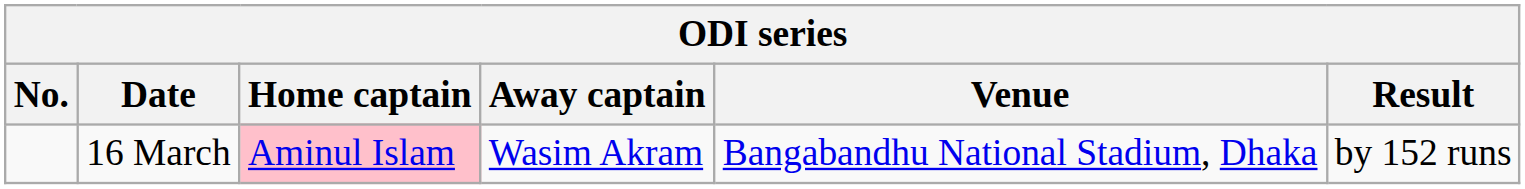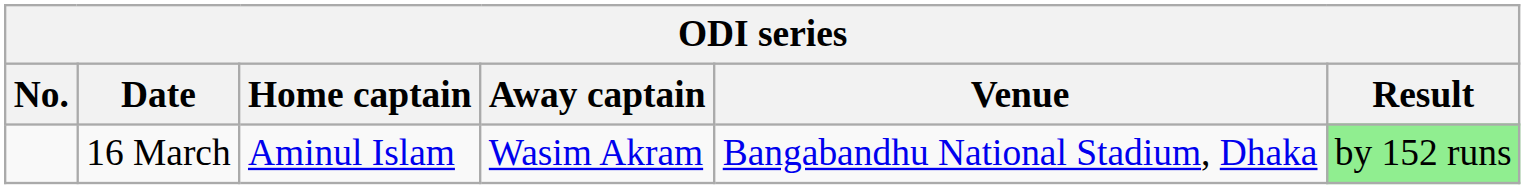(351, 152) pink background -> (351, 152) no background
(1423, 152) no background -> (1423, 152) lightgreen background
